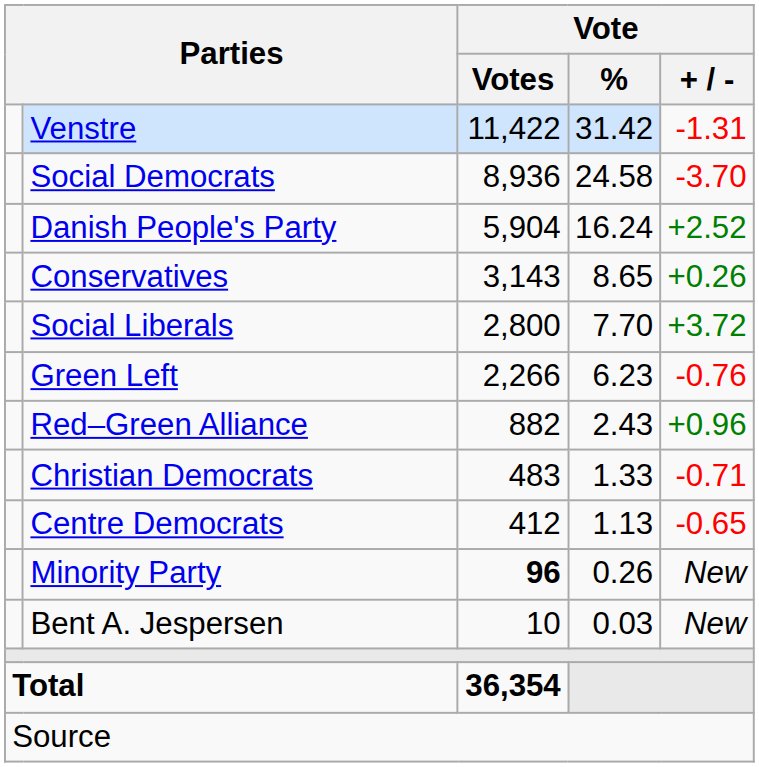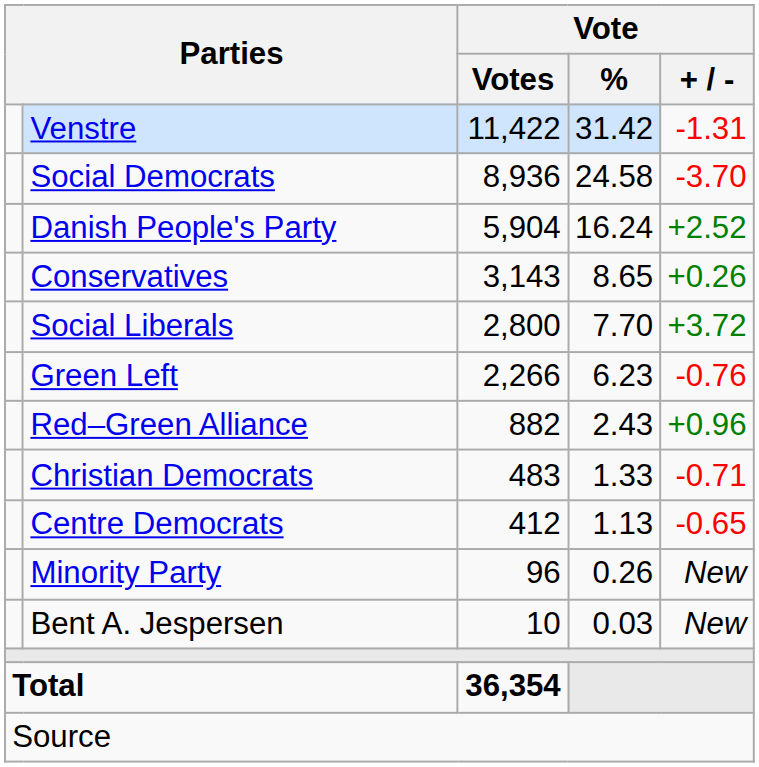(543, 573) bold -> (543, 573) normal
